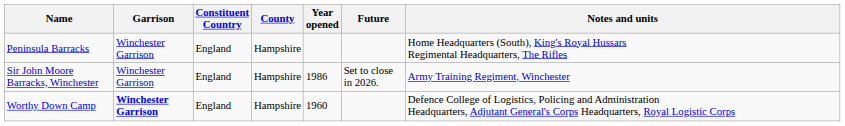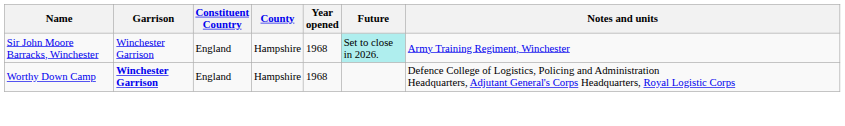- row: (48, 48)
(317, 77) 1986 -> (317, 48) 1968
(368, 77) no background -> (368, 48) paleturquoise background
(317, 106) 1960 -> (317, 77) 1968
